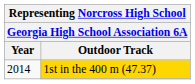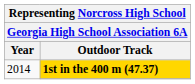(100, 69) normal -> (100, 69) bold
